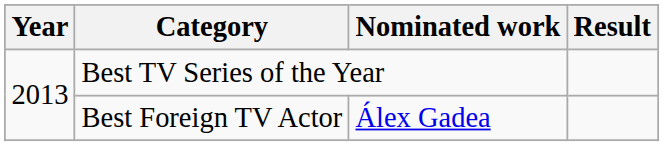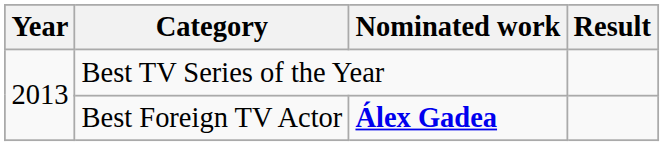(423, 117) normal -> (426, 117) bold
